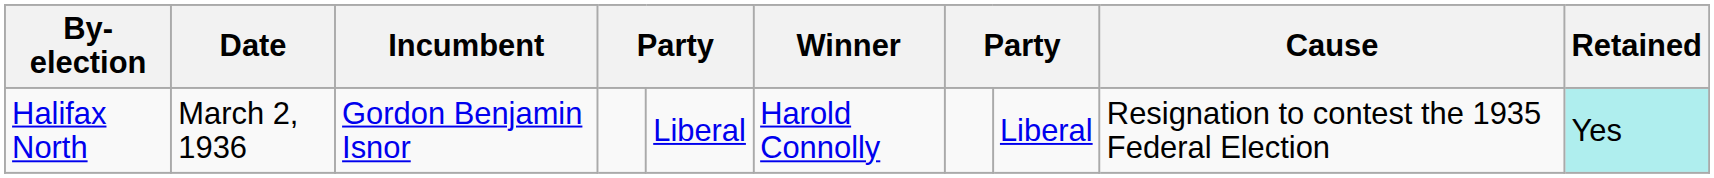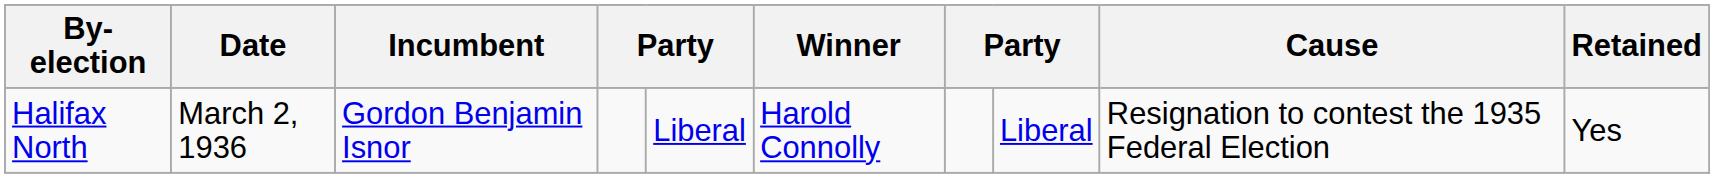(1597, 130) paleturquoise background -> (1597, 130) no background
